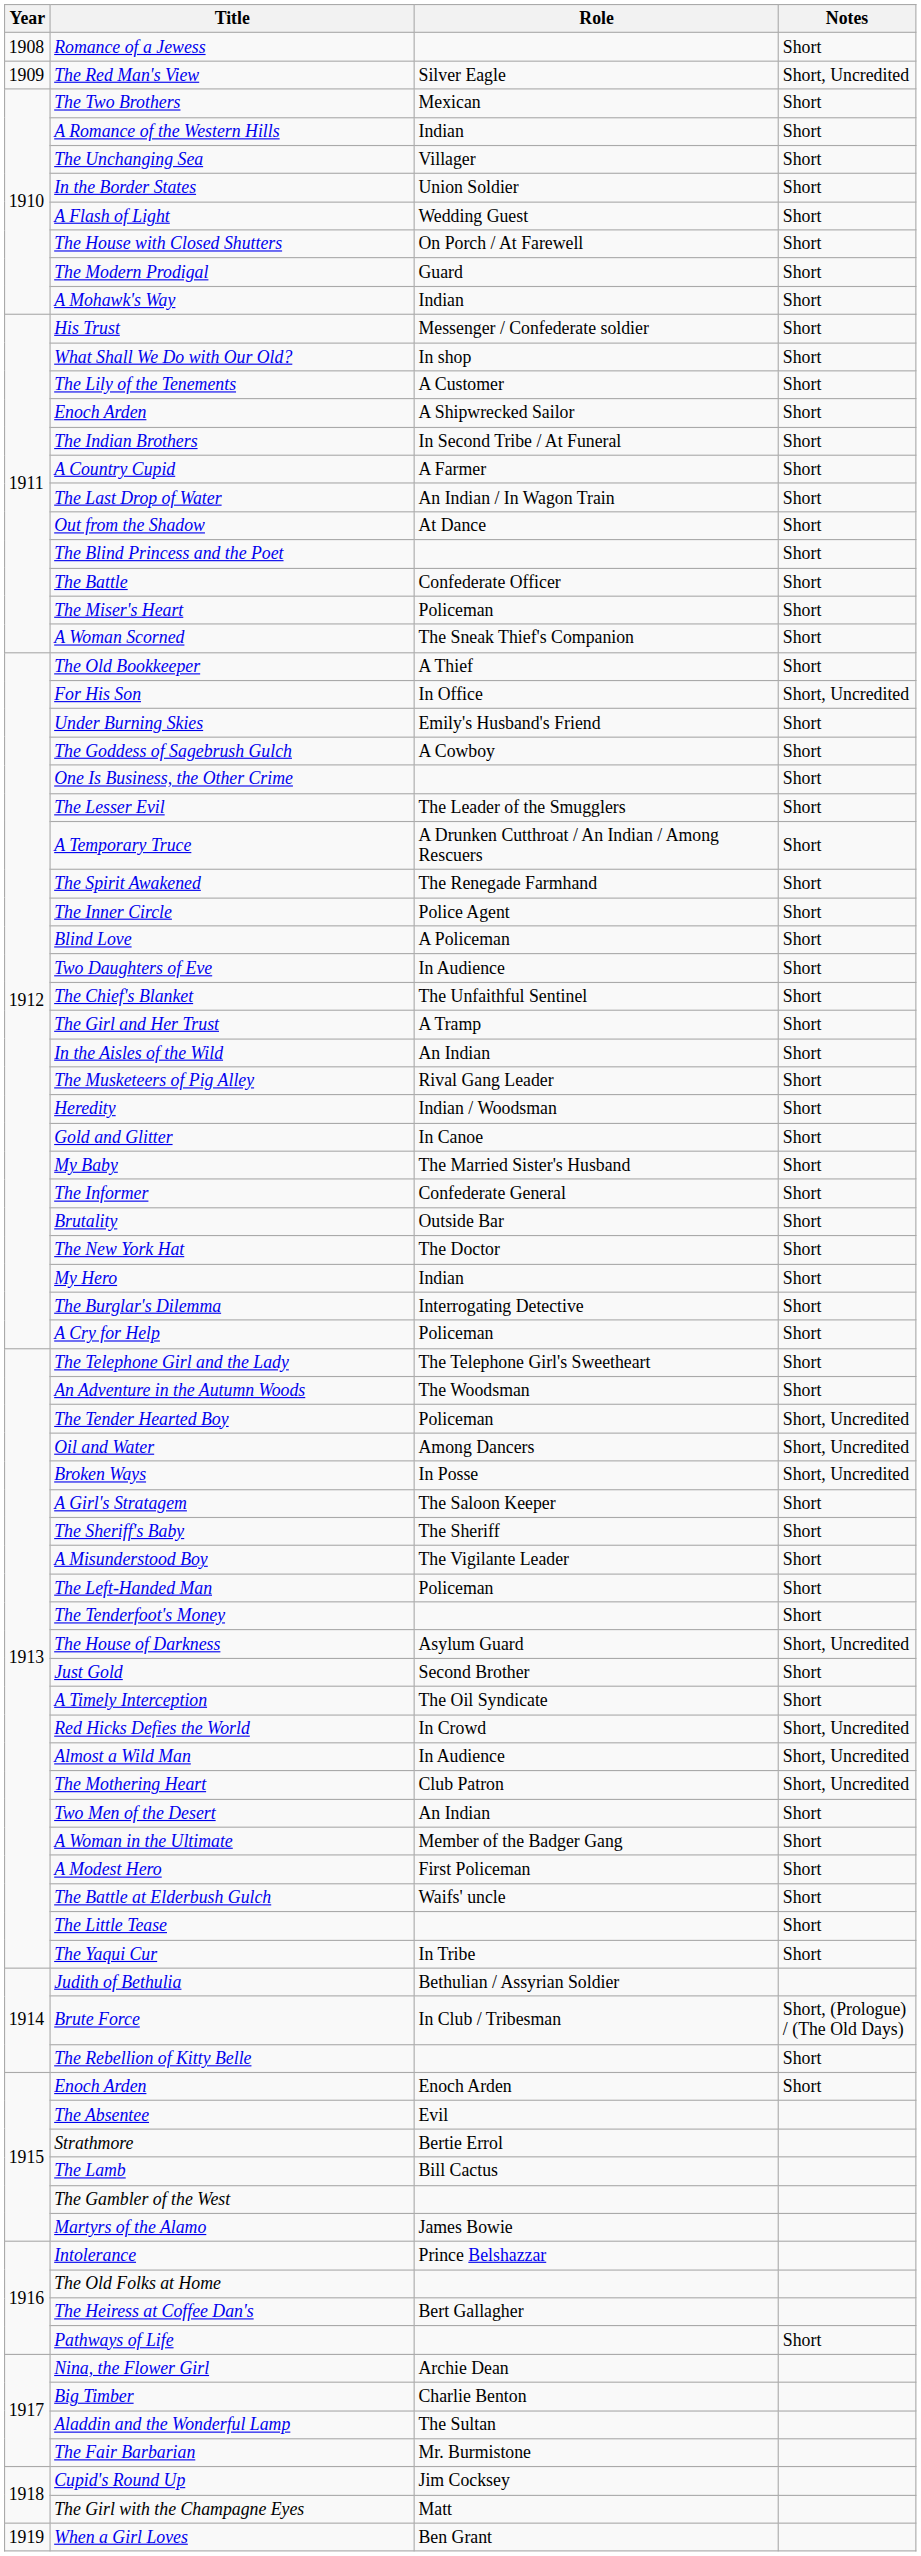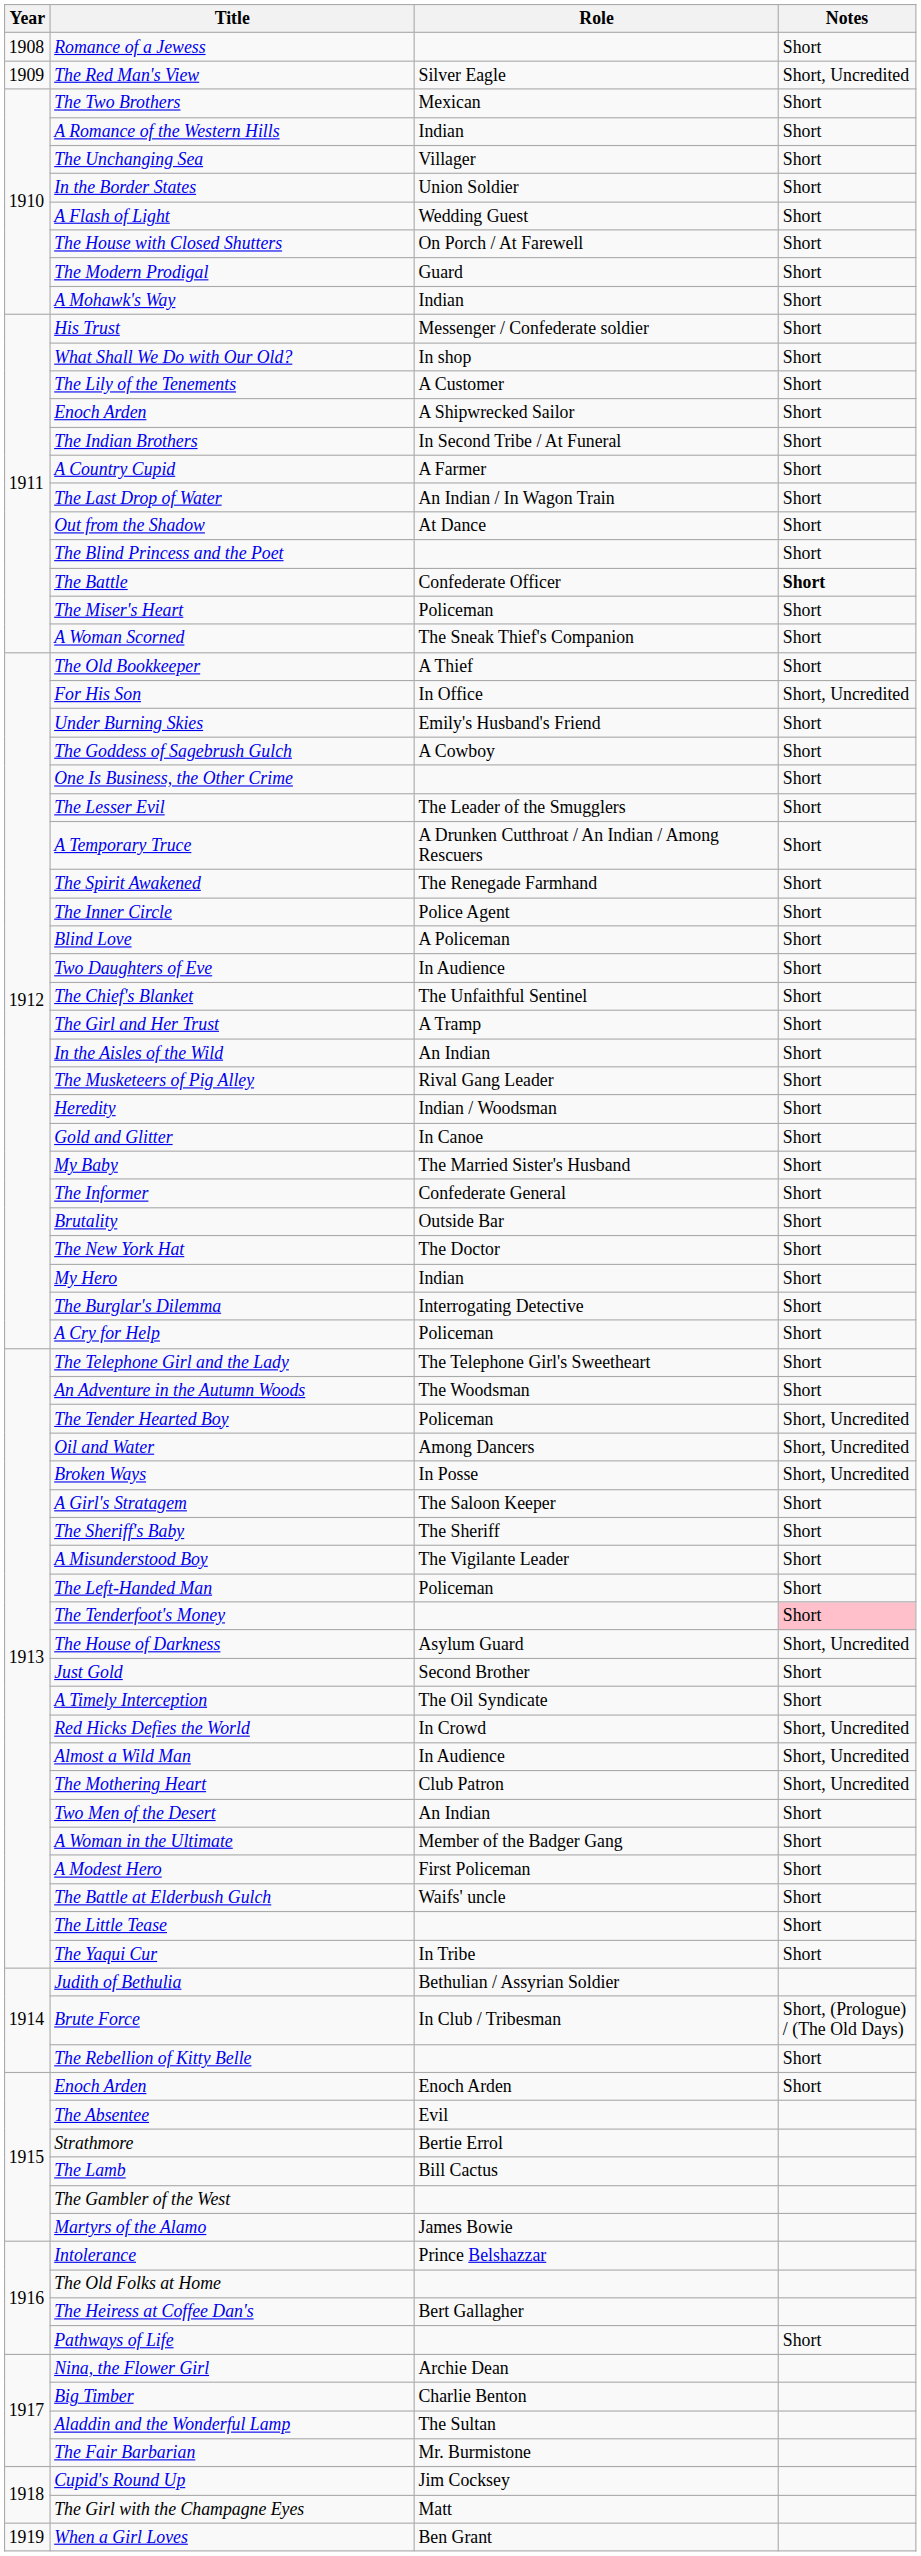(802, 581) normal -> (804, 581) bold
(802, 1615) no background -> (802, 1615) pink background
